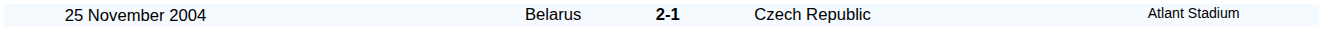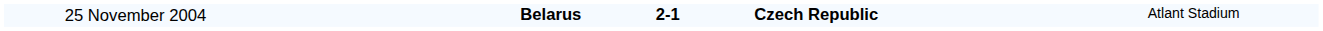(553, 14) normal -> (551, 14) bold
(813, 14) normal -> (816, 14) bold
